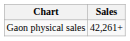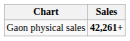(106, 28) normal -> (106, 28) bold
